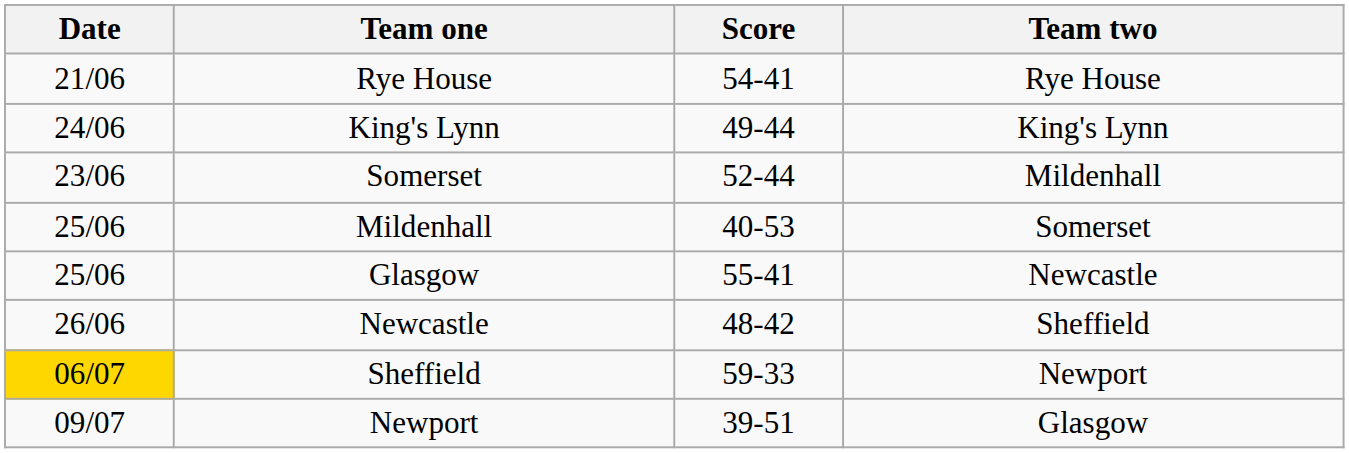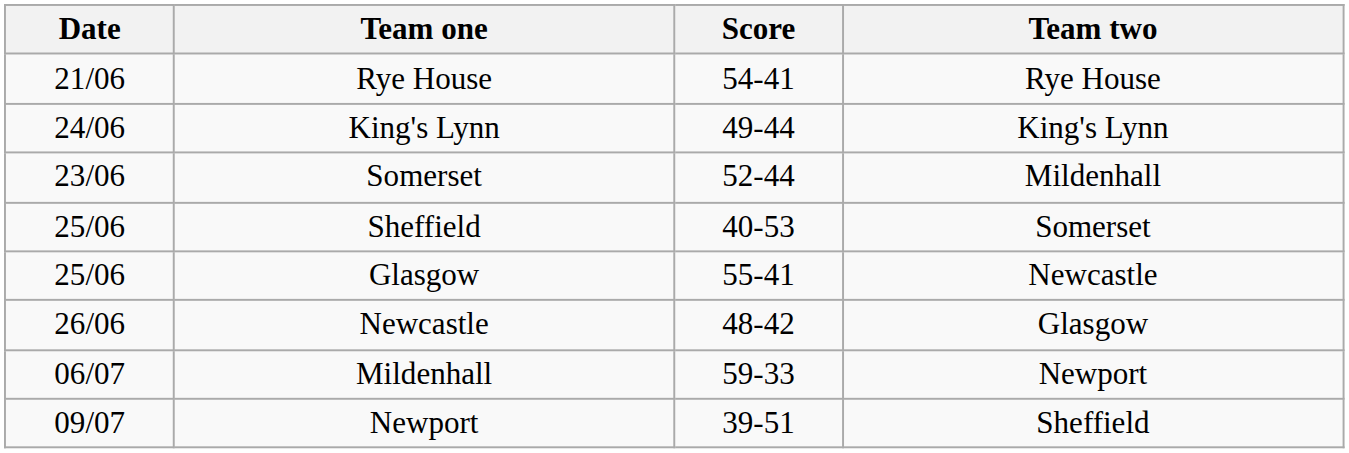(424, 226) Mildenhall -> (424, 226) Sheffield
(1093, 324) Sheffield -> (1093, 324) Glasgow
(90, 373) gold background -> (90, 373) no background
(424, 373) Sheffield -> (424, 373) Mildenhall
(1093, 422) Glasgow -> (1093, 422) Sheffield
